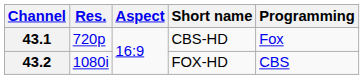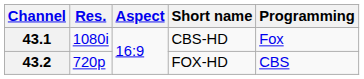(89, 39) 720p -> (91, 39) 1080i
(91, 62) 1080i -> (89, 62) 720p
